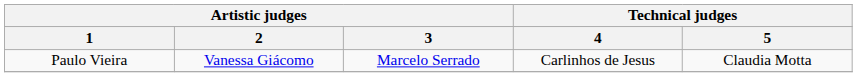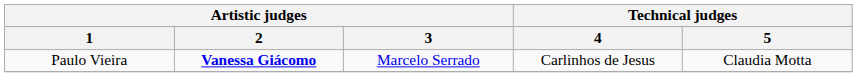(259, 60) normal -> (259, 60) bold
